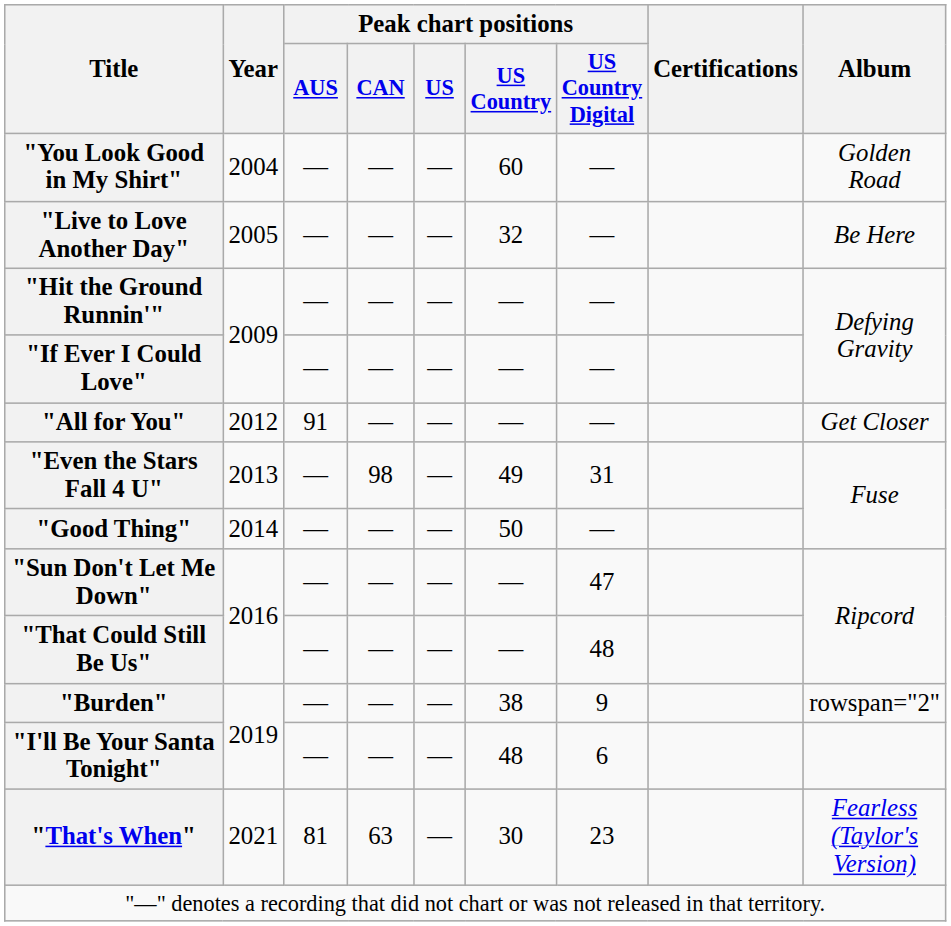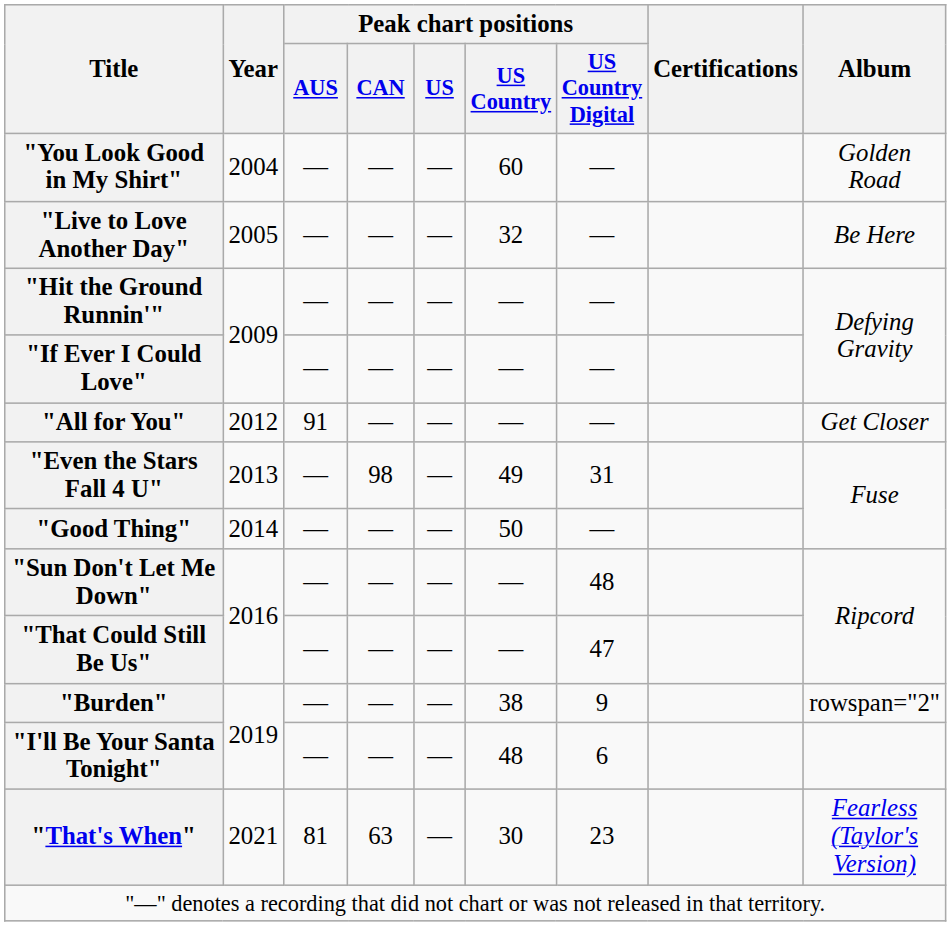(602, 581) 47 -> (602, 581) 48
(602, 649) 48 -> (602, 649) 47
